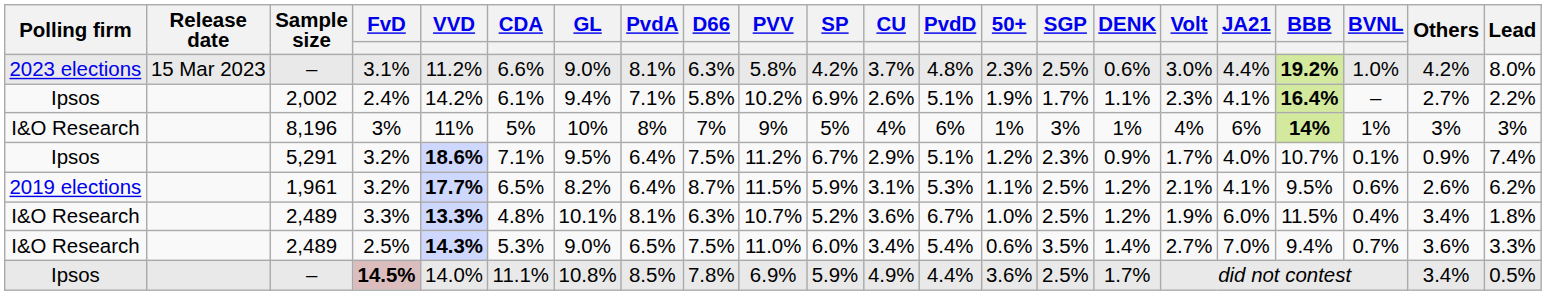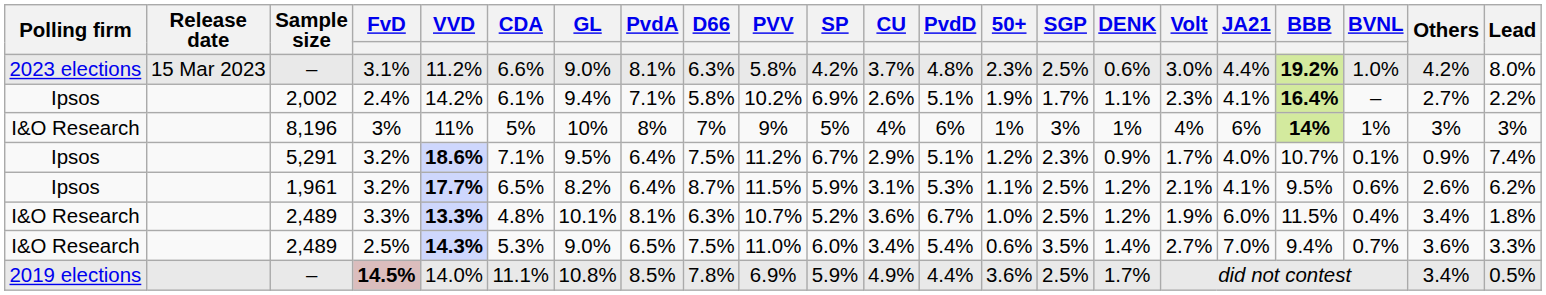(75, 187) 2019 elections -> (75, 187) Ipsos
(75, 275) Ipsos -> (75, 275) 2019 elections
